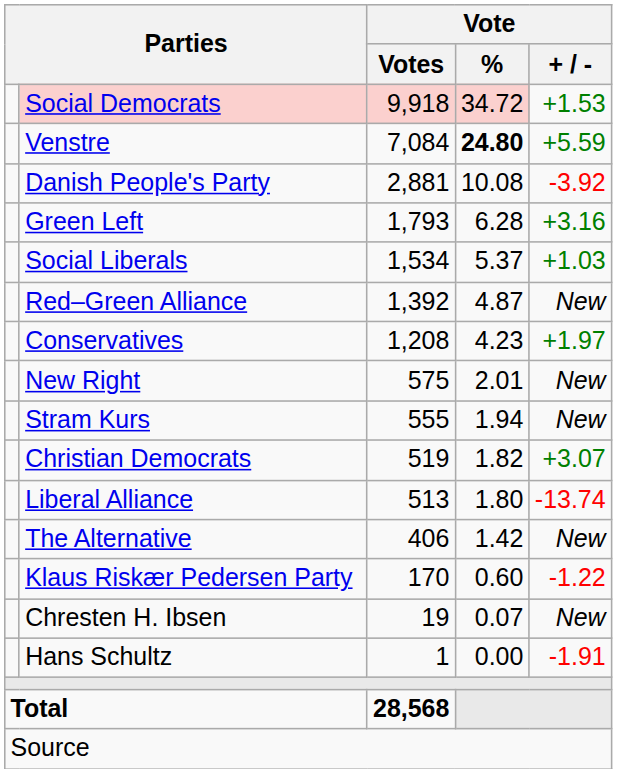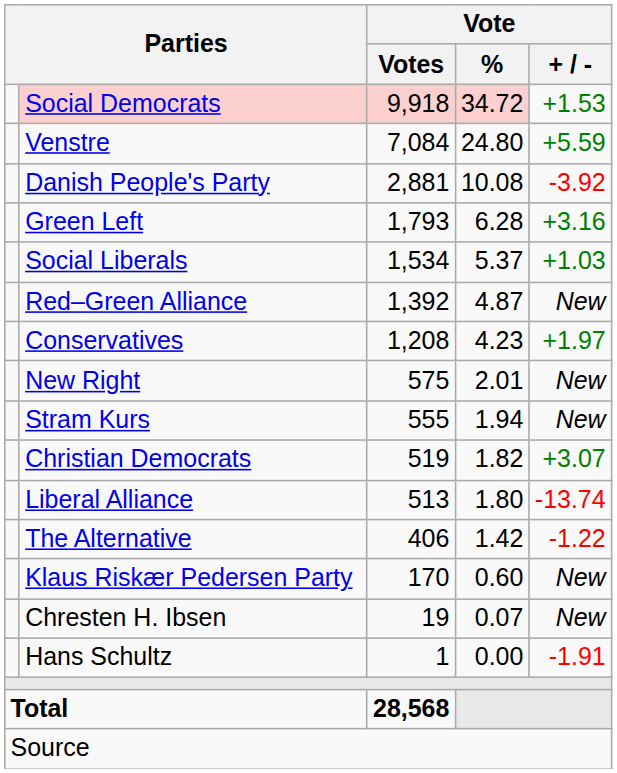(492, 143) bold -> (492, 143) normal
(581, 538) New -> (577, 538) -1.22
(577, 578) -1.22 -> (581, 578) New
